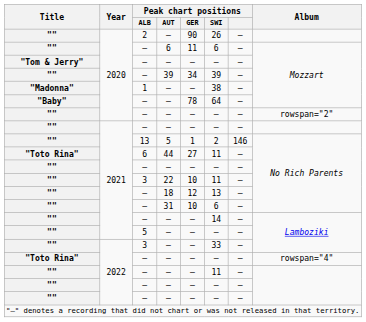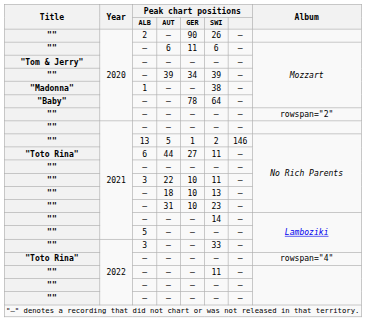(192, 193) 12 -> (192, 193) 10
(216, 206) 6 -> (216, 206) 23
